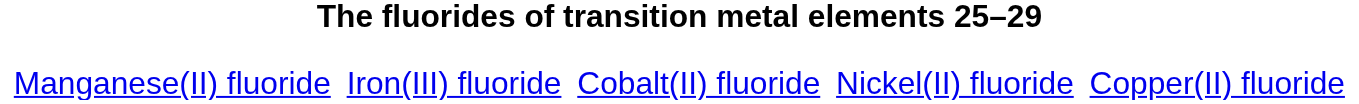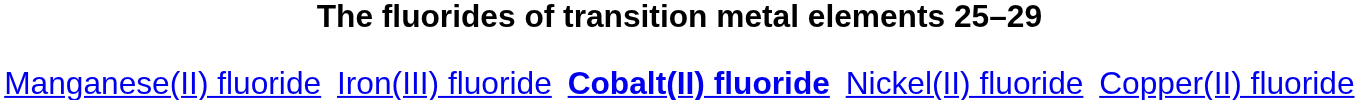(699, 83) normal -> (699, 83) bold
